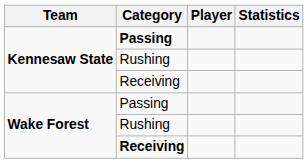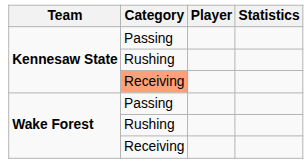(146, 37) bold -> (149, 37) normal
(150, 81) no background -> (154, 81) lightsalmon background
(152, 147) bold -> (154, 147) normal
